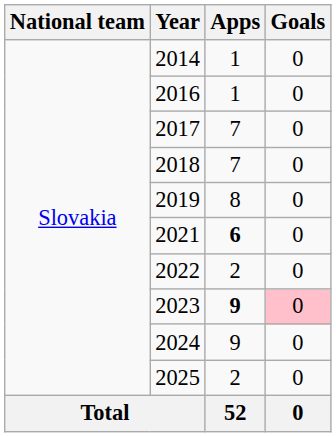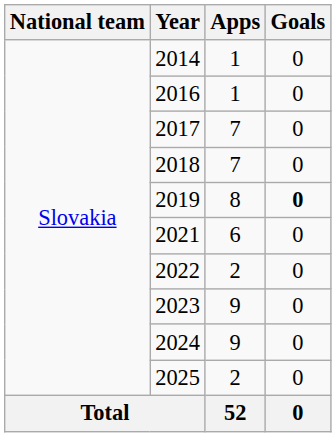(298, 199) normal -> (298, 199) bold
(235, 235) bold -> (235, 235) normal
(235, 306) bold -> (235, 306) normal
(298, 306) pink background -> (298, 306) no background
